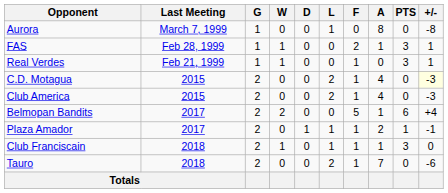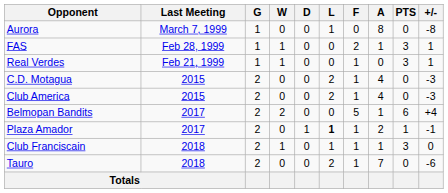(431, 79) lightyellow background -> (431, 79) no background
(331, 130) normal -> (331, 130) bold
